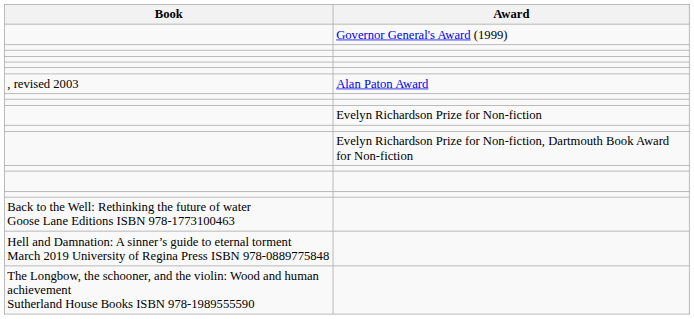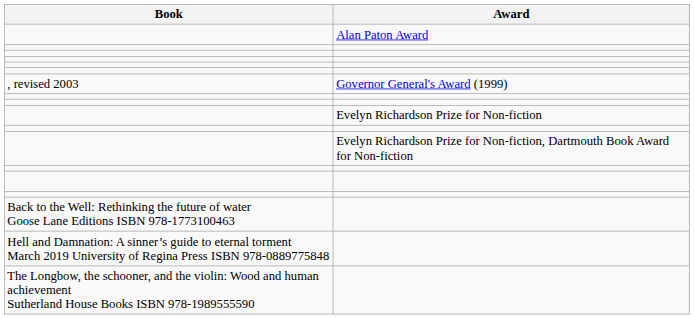(422, 34) Governor General's Award (1999) -> (382, 34) Alan Paton Award
(382, 83) Alan Paton Award -> (422, 83) Governor General's Award (1999)
